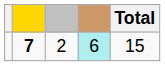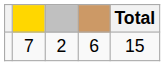(29, 46) bold -> (29, 46) normal
(94, 46) paleturquoise background -> (94, 46) no background
